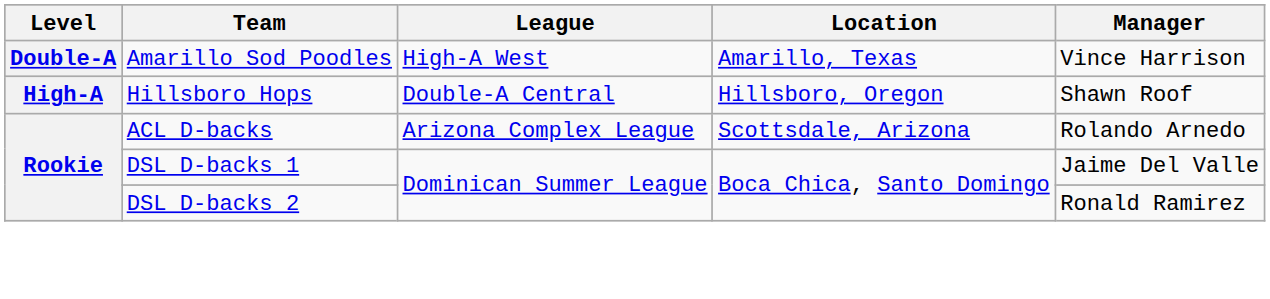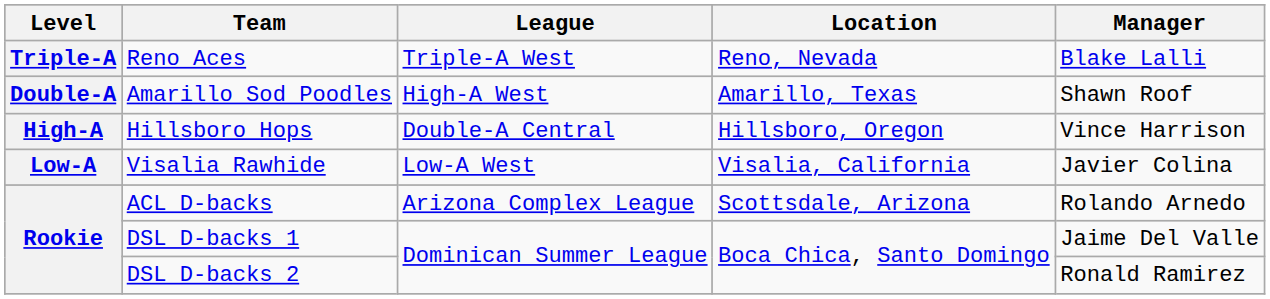+ row: (186, 59)
(1153, 59) Vince Harrison -> (1126, 95) Shawn Roof
(1126, 95) Shawn Roof -> (1153, 131) Vince Harrison
+ row: (226, 167)
